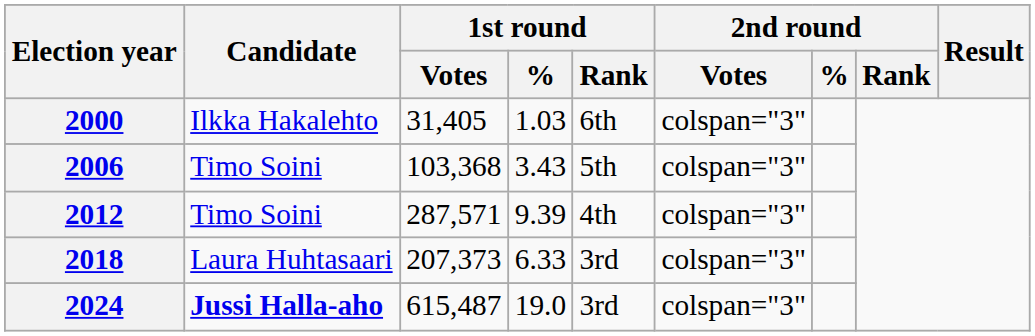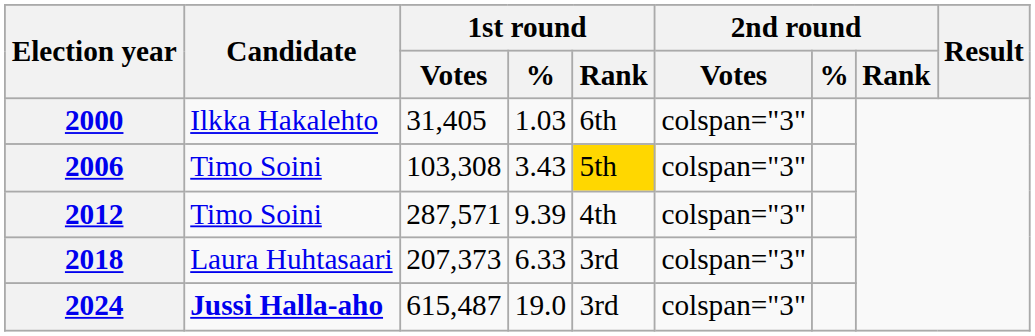(454, 167) 103,368 -> (454, 167) 103,308
(598, 167) no background -> (598, 167) gold background
